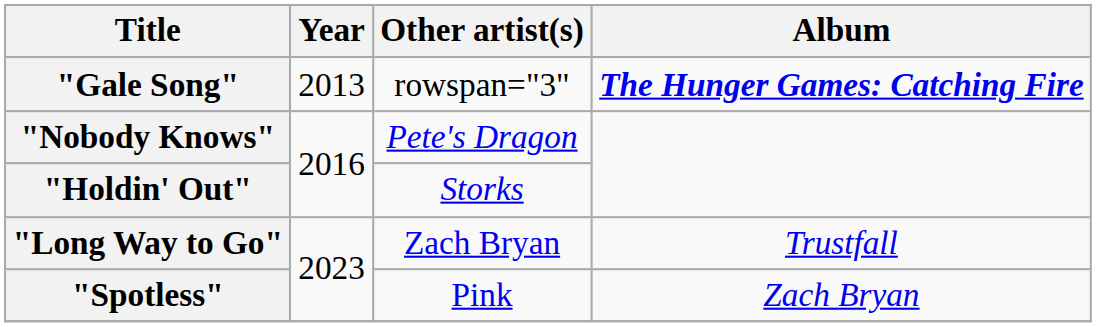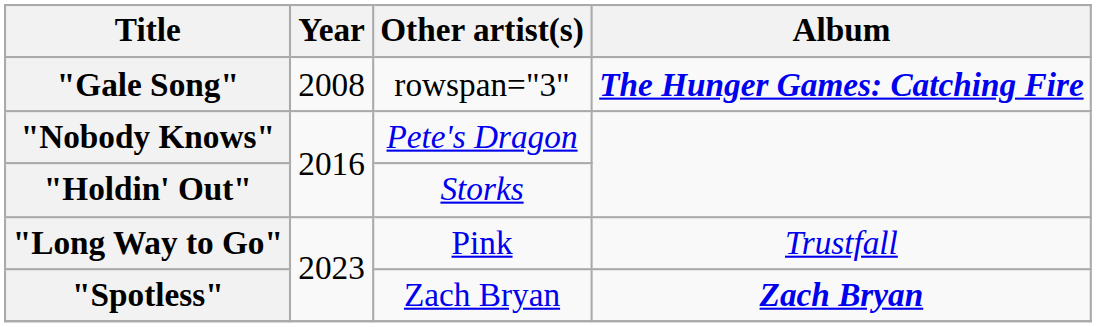(332, 83) 2013 -> (332, 83) 2008
(482, 242) Zach Bryan -> (482, 242) Pink
(482, 294) Pink -> (482, 294) Zach Bryan
(841, 294) normal -> (841, 294) bold
